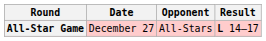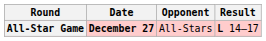(121, 29) normal -> (121, 29) bold
